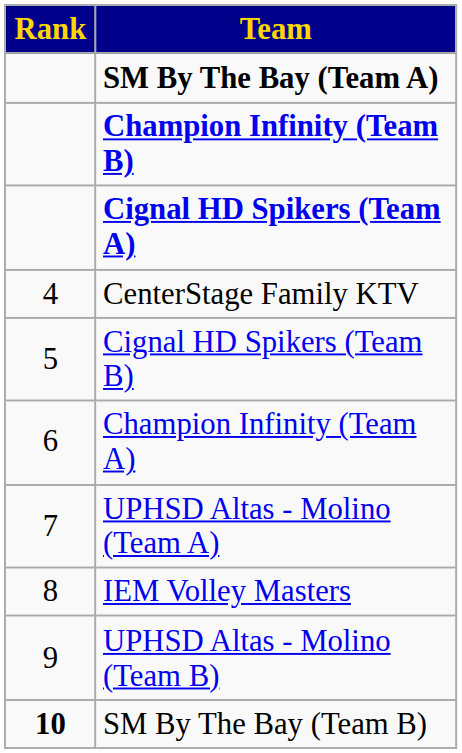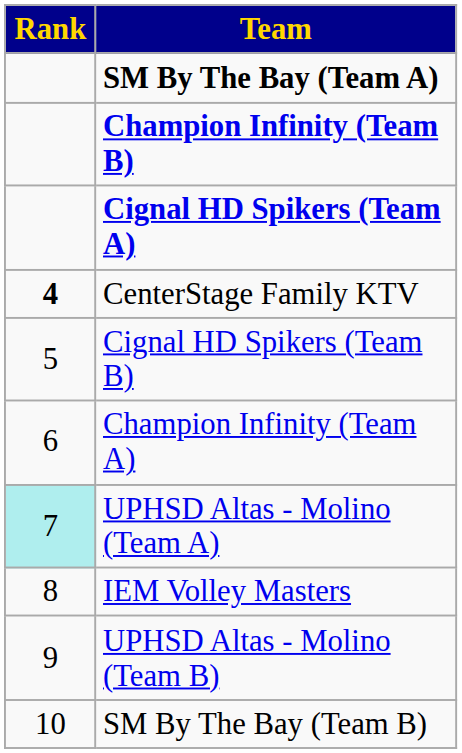(50, 292) normal -> (50, 292) bold
(50, 525) no background -> (50, 525) paleturquoise background
(50, 723) bold -> (50, 723) normal
